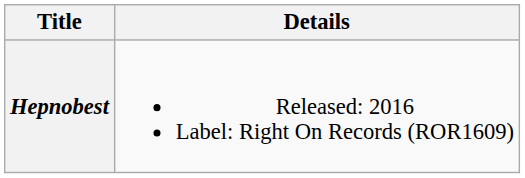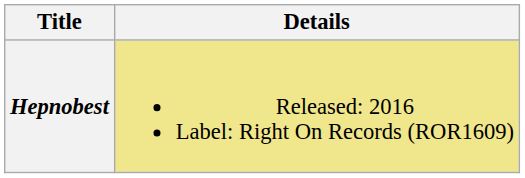(317, 119) no background -> (317, 119) khaki background
